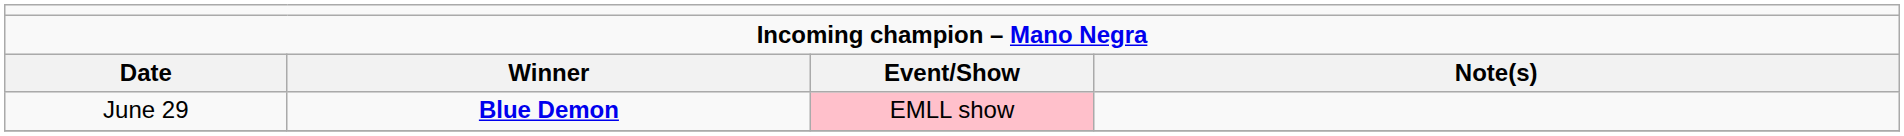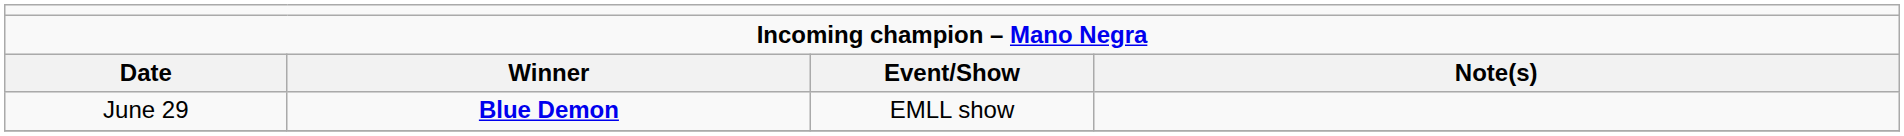(952, 110) pink background -> (952, 110) no background
